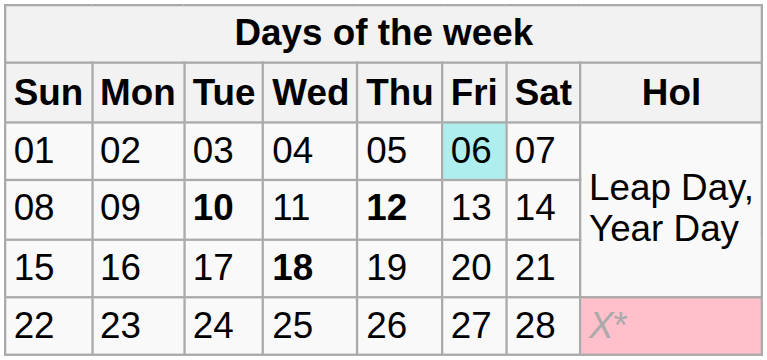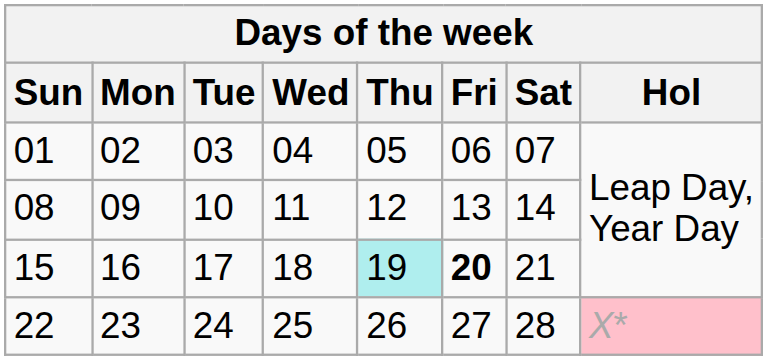(471, 150) paleturquoise background -> (471, 150) no background
(213, 208) bold -> (213, 208) normal
(387, 208) bold -> (387, 208) normal
(293, 267) bold -> (293, 267) normal
(387, 267) no background -> (387, 267) paleturquoise background
(471, 267) normal -> (471, 267) bold
